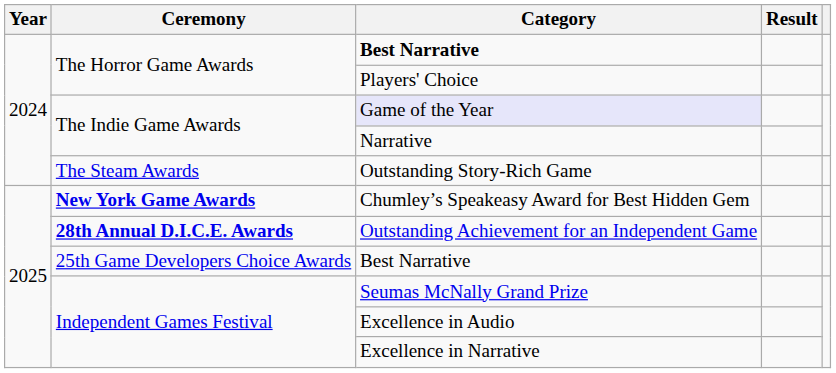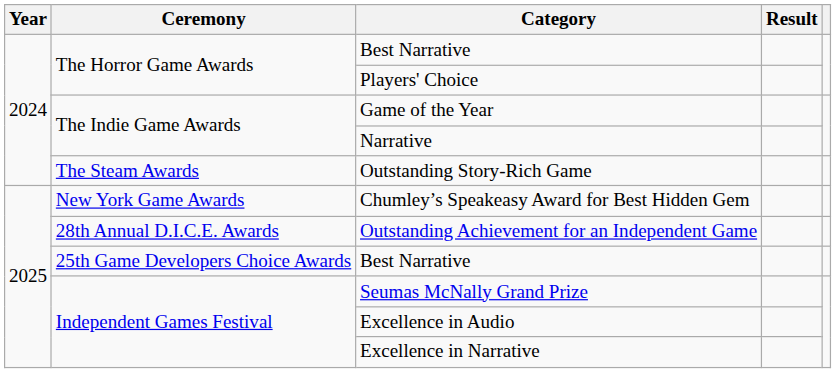(420, 49) bold -> (415, 49) normal
(427, 110) lavender background -> (427, 110) no background
(156, 200) bold -> (150, 200) normal
(174, 230) bold -> (167, 230) normal
